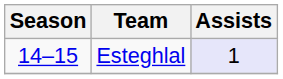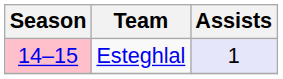(48, 55) no background -> (48, 55) pink background
